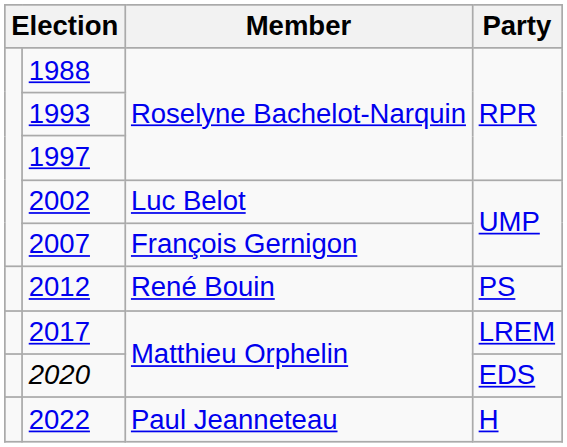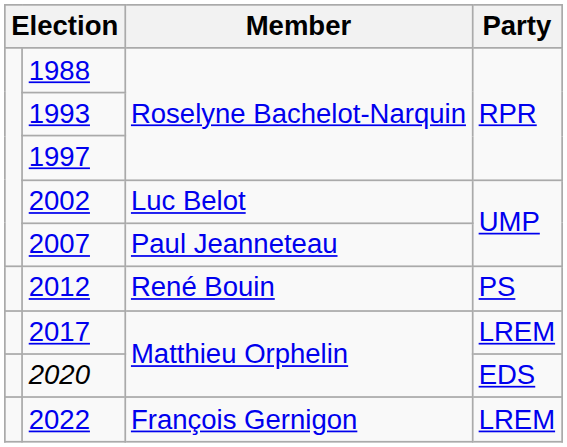(244, 244) François Gernigon -> (234, 244) Paul Jeanneteau
(234, 419) Paul Jeanneteau -> (244, 419) François Gernigon
(489, 419) H -> (517, 419) LREM
